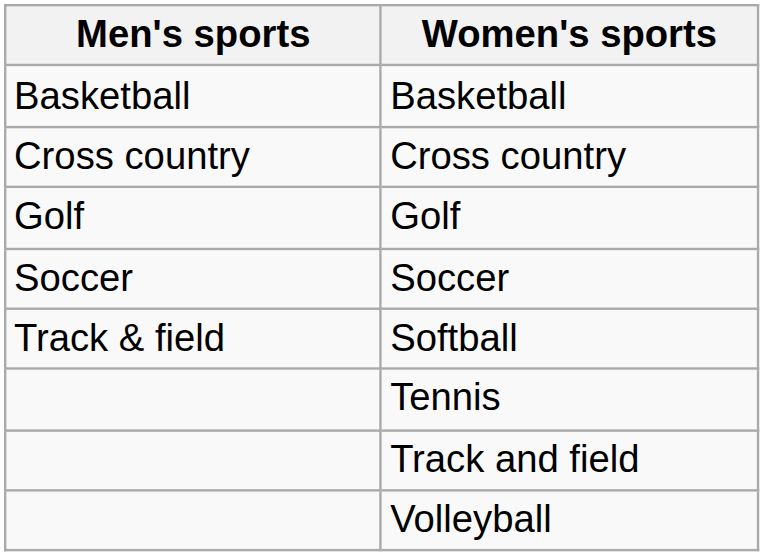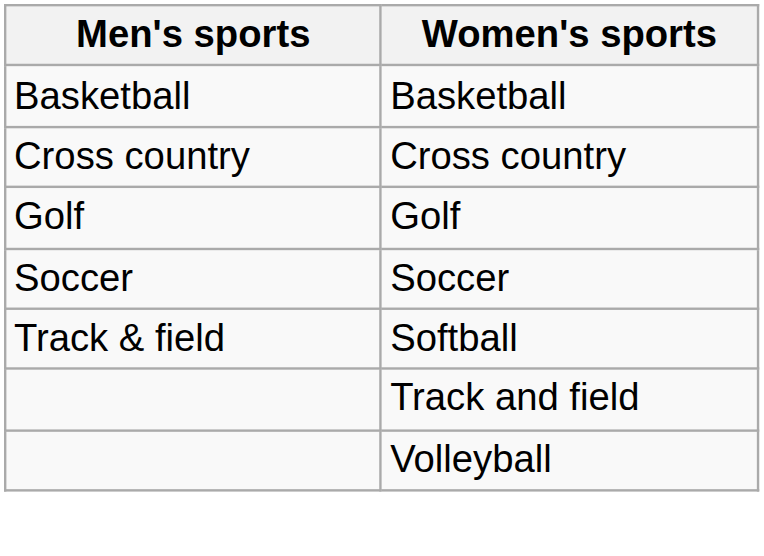- row: (445, 398)
